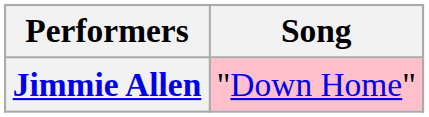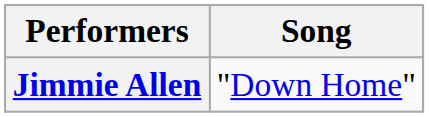(316, 84) pink background -> (316, 84) no background
